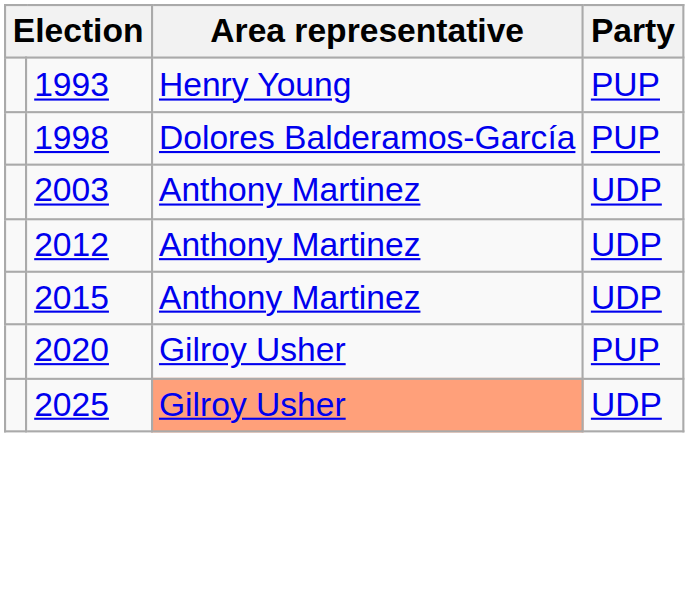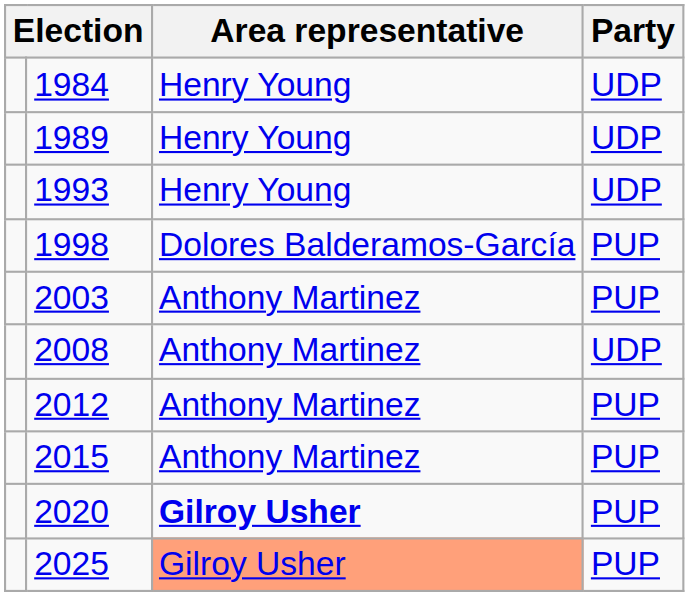+ row: (72, 84)
+ row: (72, 137)
(625, 84) PUP -> (626, 191) UDP
(626, 191) UDP -> (625, 297) PUP
+ row: (72, 350)
(626, 244) UDP -> (625, 404) PUP
(626, 297) UDP -> (625, 457) PUP
(252, 350) normal -> (260, 510) bold
(626, 404) UDP -> (625, 564) PUP
